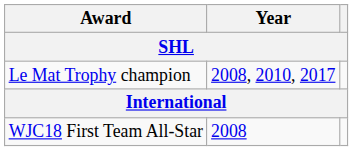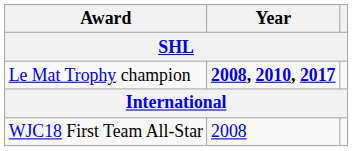(273, 74) normal -> (273, 74) bold
